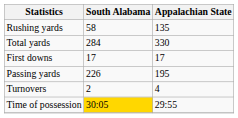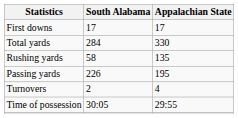rows swapped: (29, 58) <-> (35, 27)
(97, 105) gold background -> (97, 105) no background
